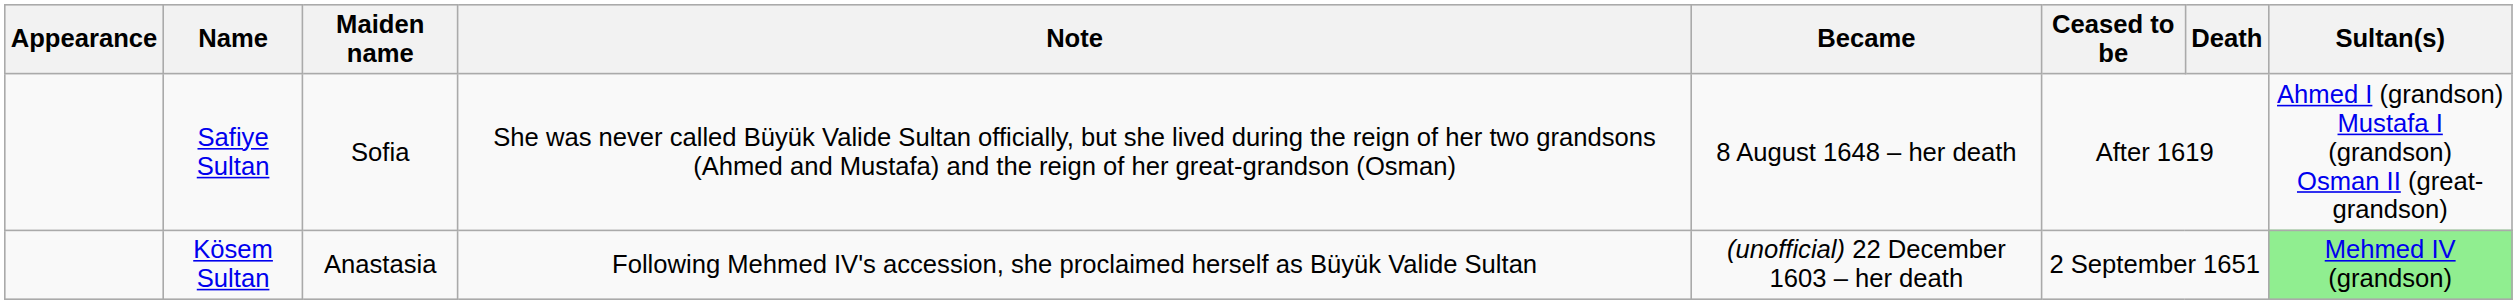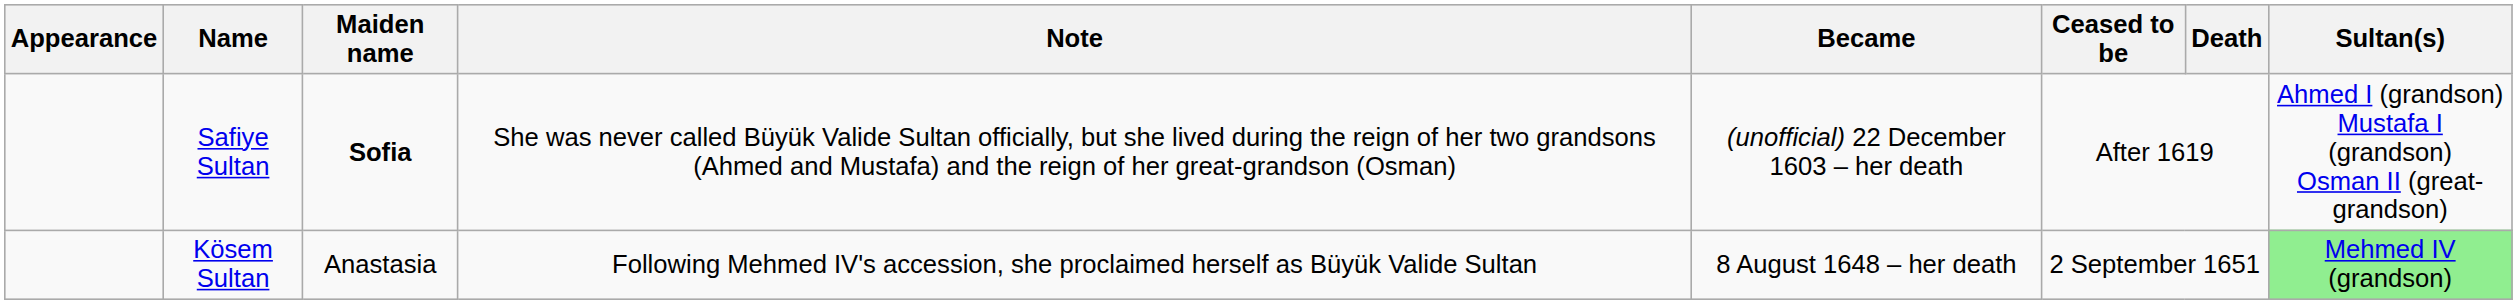(380, 151) normal -> (380, 151) bold
(1866, 151) 8 August 1648 – her death -> (1866, 151) (unofficial) 22 December 1603 – her death
(1866, 264) (unofficial) 22 December 1603 – her death -> (1866, 264) 8 August 1648 – her death
